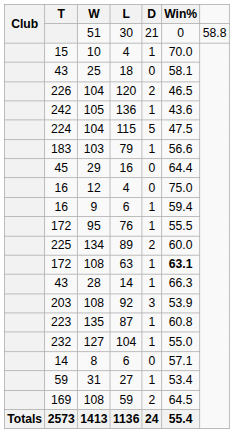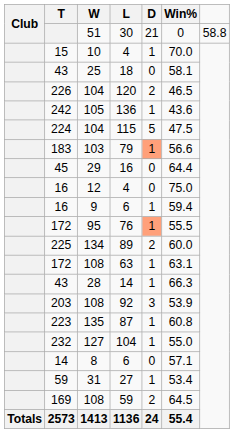(152, 149) no background -> (152, 149) lightsalmon background
(152, 226) no background -> (152, 226) lightsalmon background
(181, 264) bold -> (181, 264) normal
